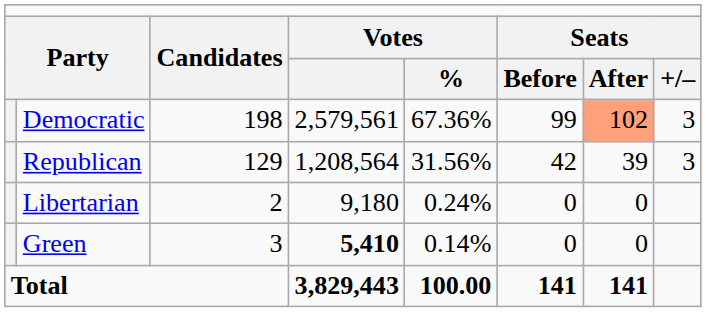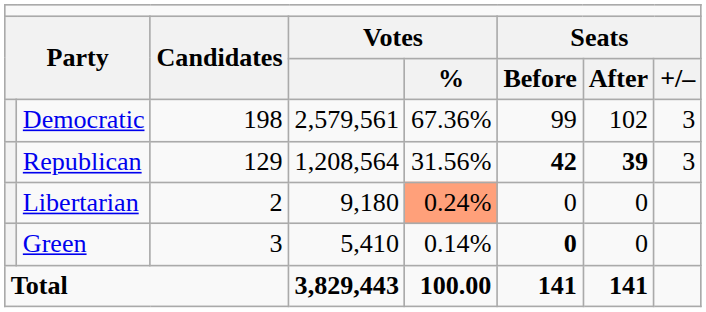(629, 119) lightsalmon background -> (629, 119) no background
(564, 161) normal -> (564, 161) bold
(635, 161) normal -> (635, 161) bold
(458, 202) no background -> (458, 202) lightsalmon background
(370, 244) bold -> (370, 244) normal
(570, 244) normal -> (570, 244) bold
